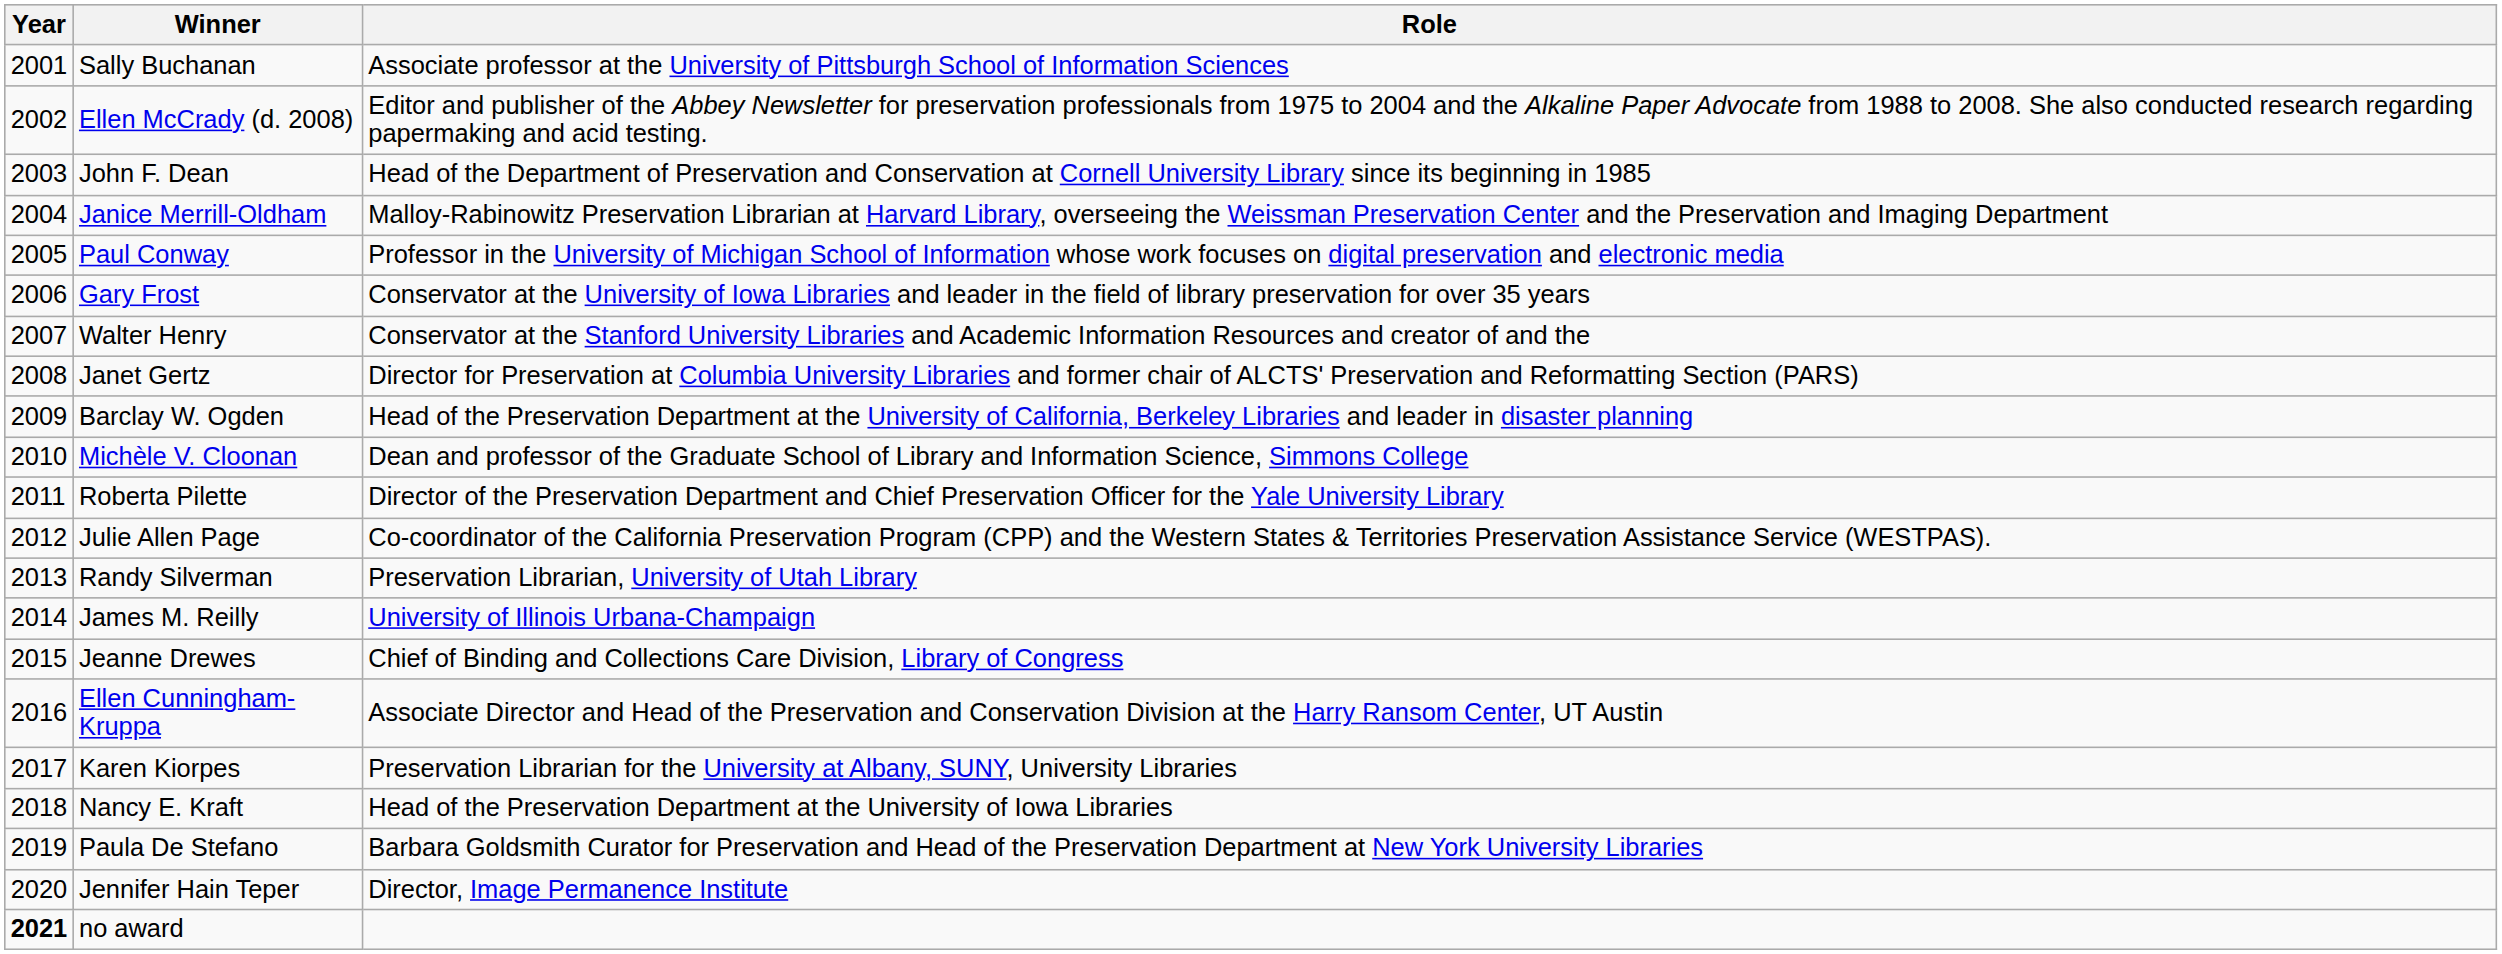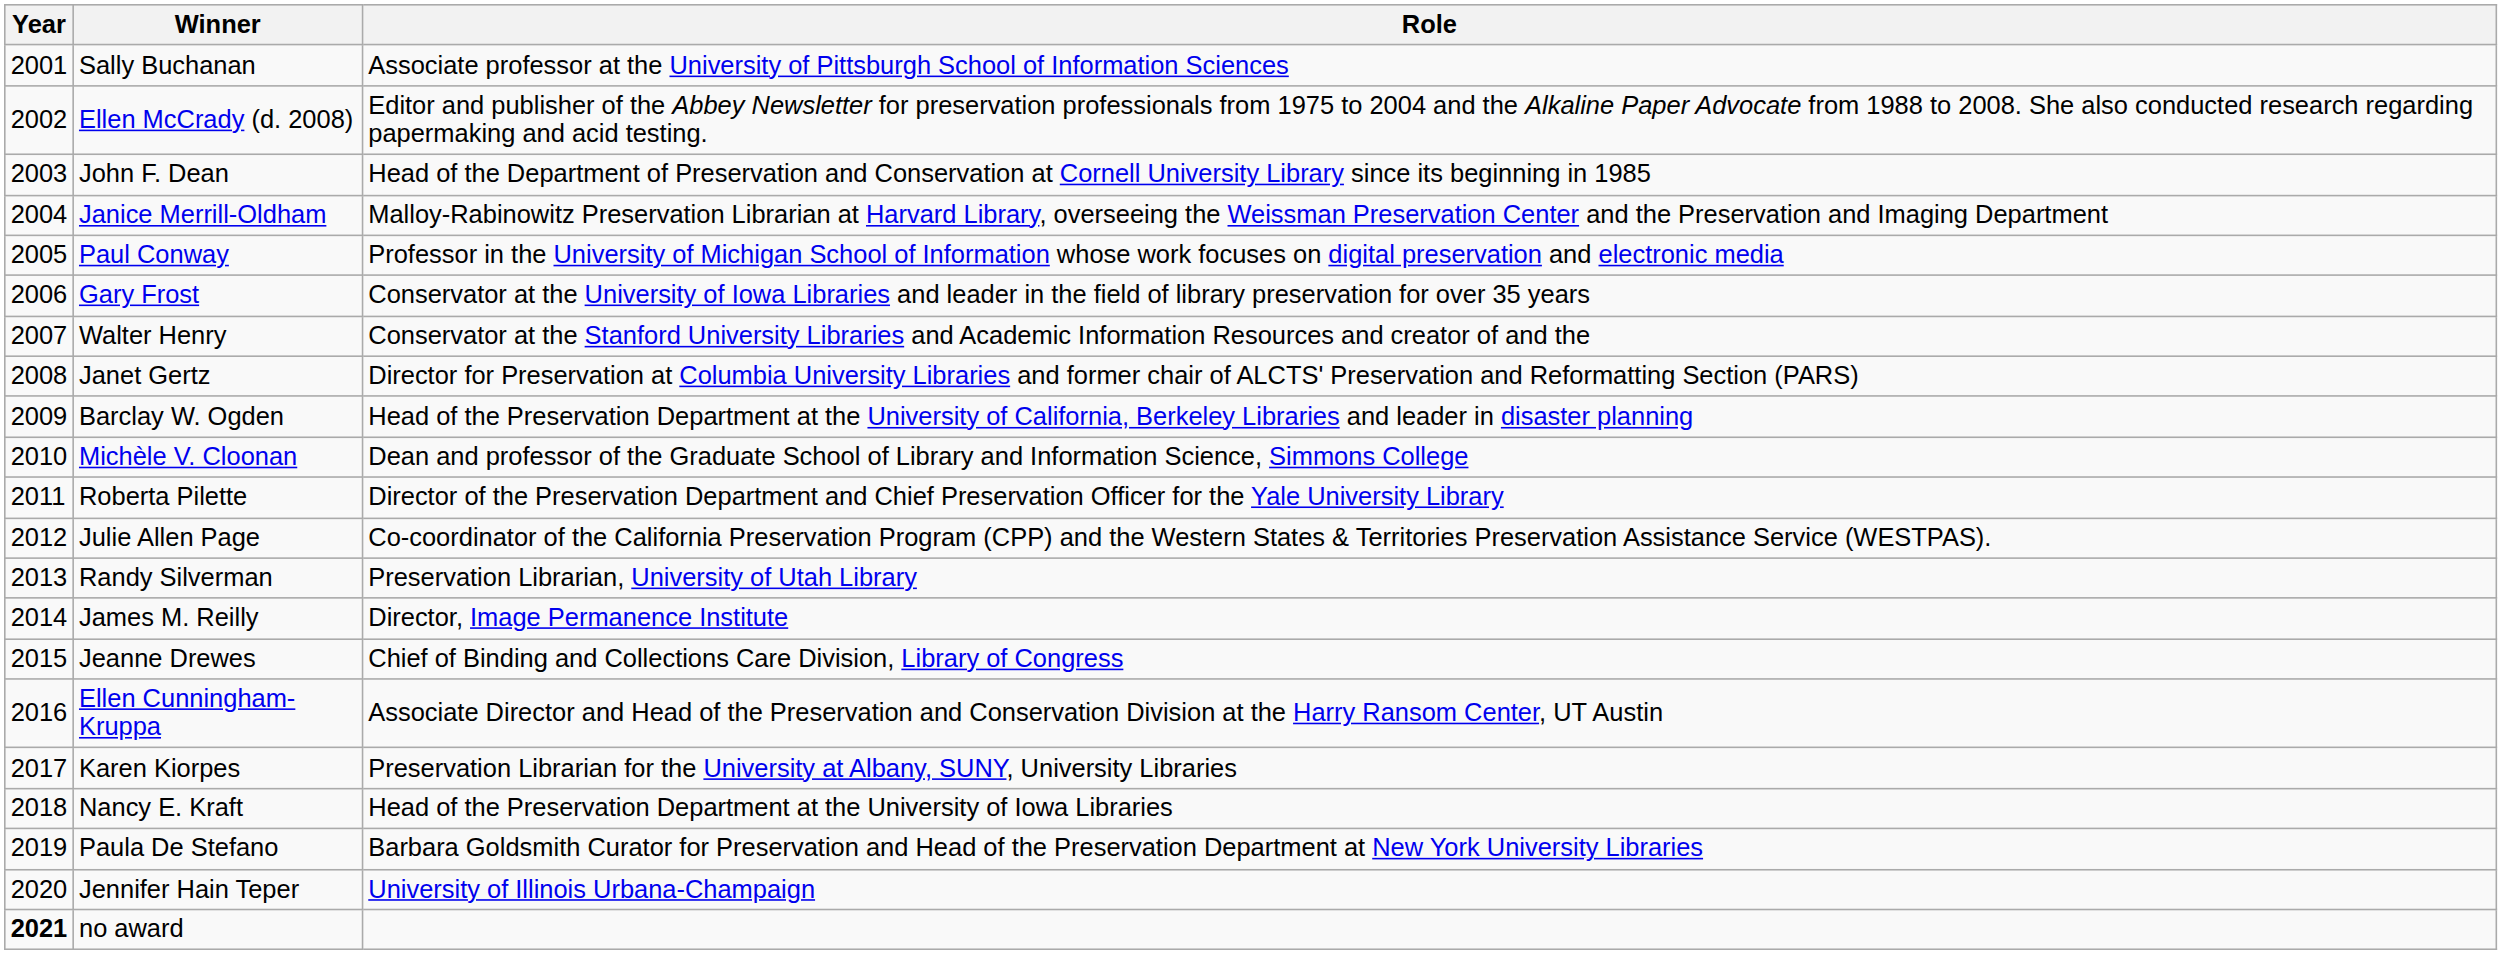(592, 618) University of Illinois Urbana-Champaign -> (578, 618) Director, Image Permanence Institute
(578, 888) Director, Image Permanence Institute -> (592, 888) University of Illinois Urbana-Champaign
